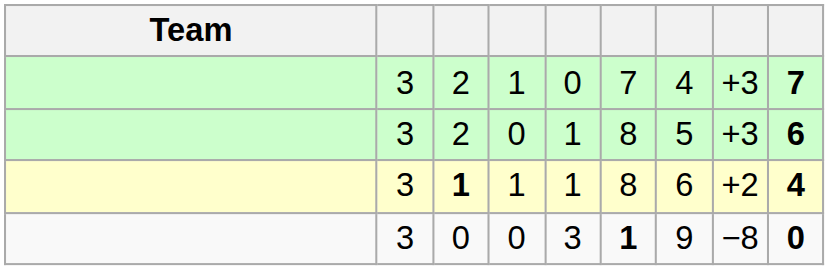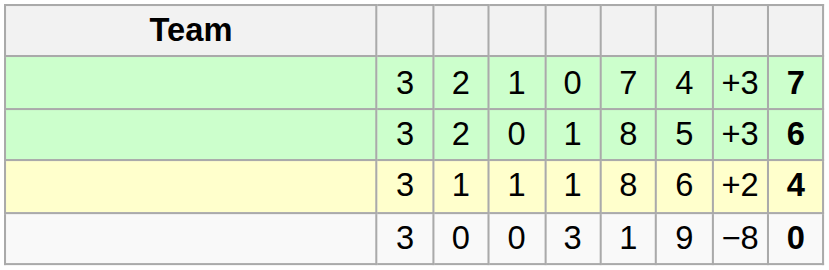(461, 185) bold -> (461, 185) normal
(628, 237) bold -> (628, 237) normal
